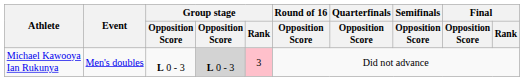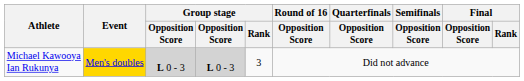(115, 62) no background -> (115, 62) gold background
(171, 68) no background -> (171, 68) lightgrey background
(259, 62) pink background -> (259, 62) no background
